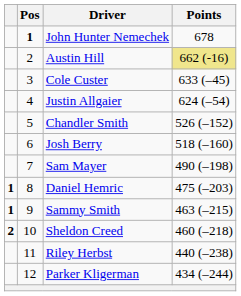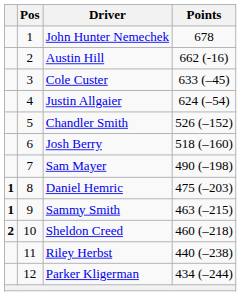(30, 37) bold -> (30, 37) normal
(204, 58) khaki background -> (204, 58) no background
